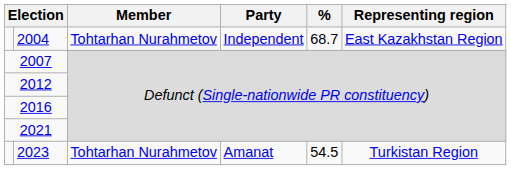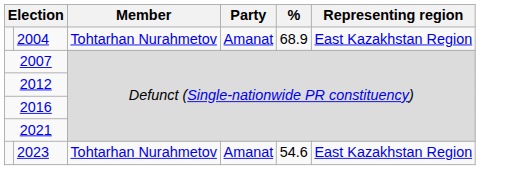(264, 38) Independent -> (248, 38) Amanat
(324, 38) 68.7 -> (294, 38) 68.9
(324, 152) 54.5 -> (294, 152) 54.6
(424, 152) Turkistan Region -> (393, 152) East Kazakhstan Region
